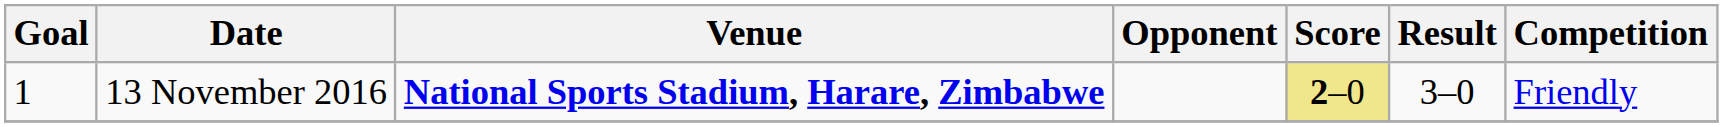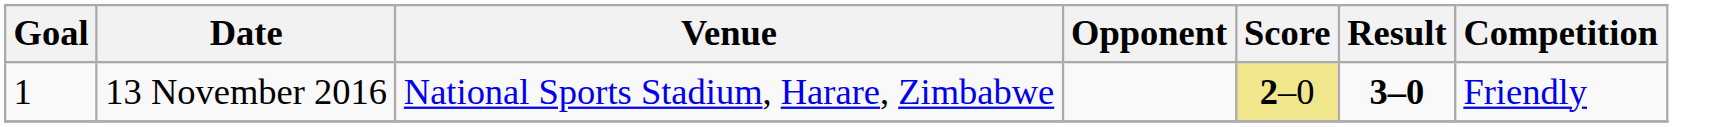(754, 91) bold -> (729, 91) normal
(1447, 91) normal -> (1397, 91) bold
